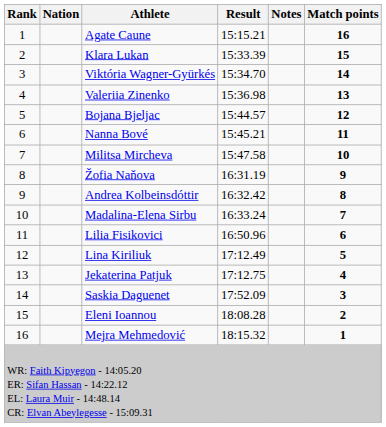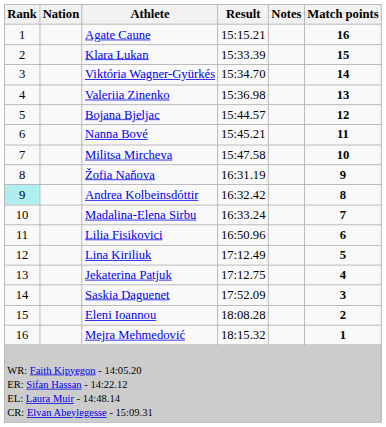(22, 194) no background -> (22, 194) paleturquoise background
